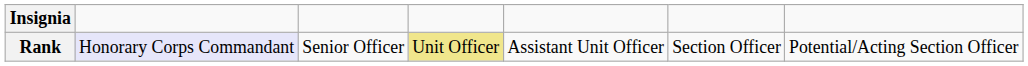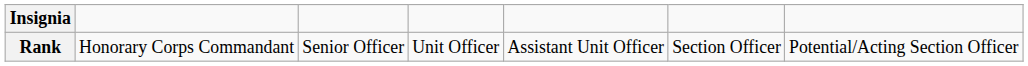(187, 46) lavender background -> (187, 46) no background
(456, 46) khaki background -> (456, 46) no background
